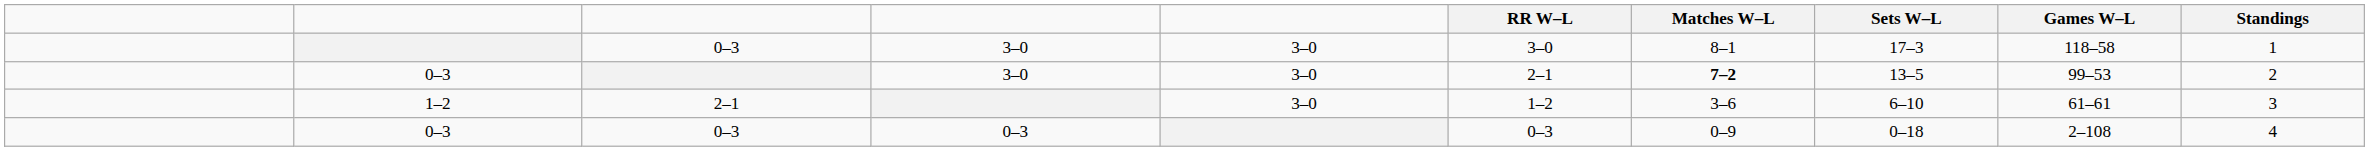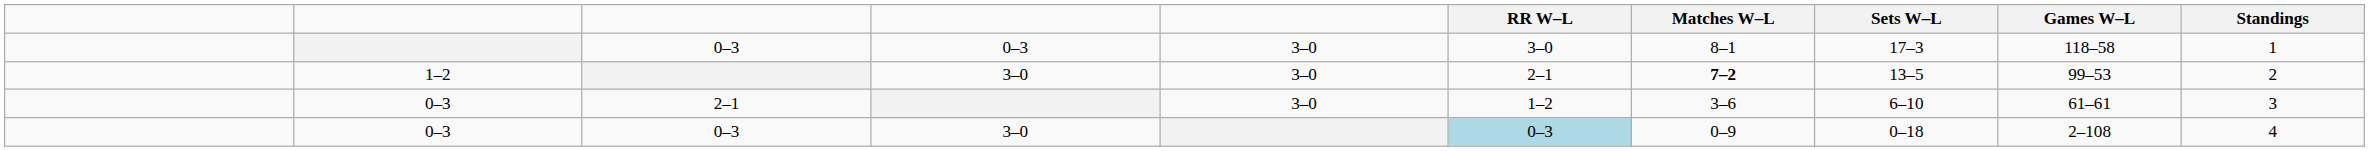(1015, 47) 3–0 -> (1015, 47) 0–3
(438, 75) 0–3 -> (438, 75) 1–2
(438, 103) 1–2 -> (438, 103) 0–3
(1015, 132) 0–3 -> (1015, 132) 3–0
(1540, 132) no background -> (1540, 132) lightblue background
